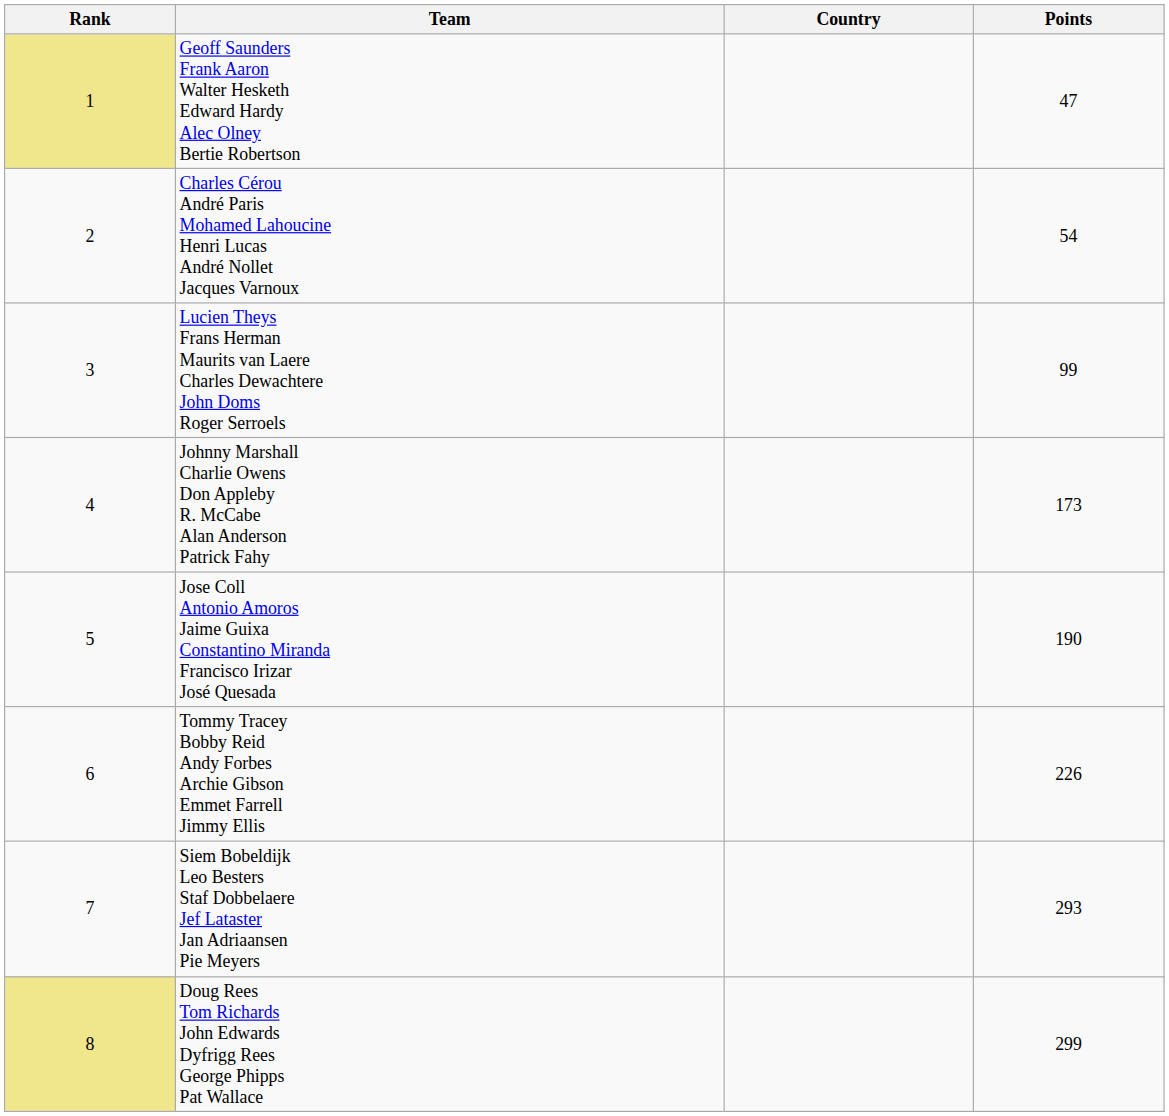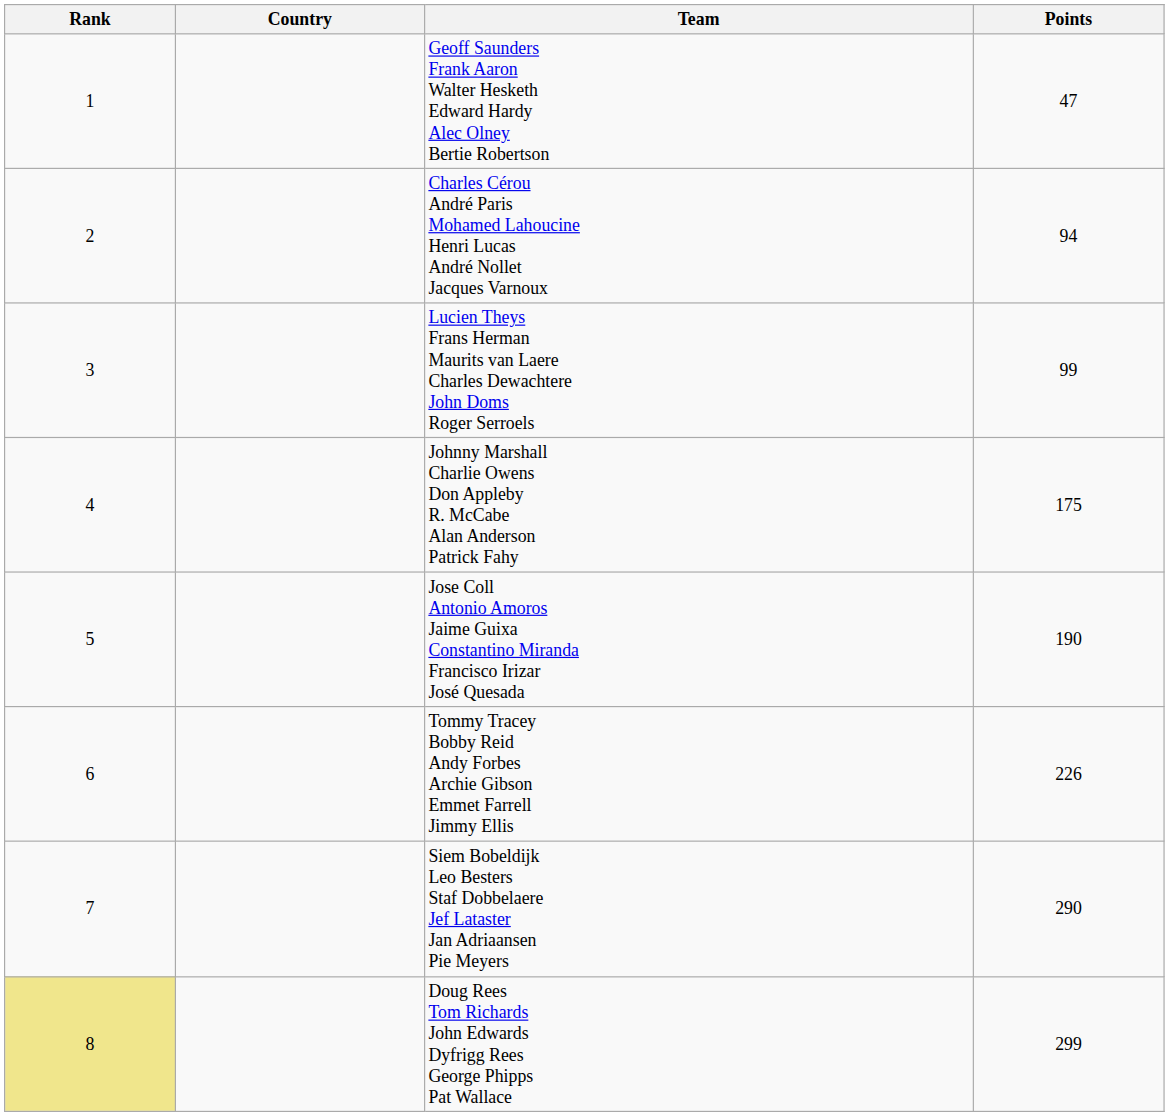columns swapped: (848, 19) <-> (450, 19)
(90, 101) khaki background -> (90, 101) no background
(1068, 235) 54 -> (1068, 235) 94
(1068, 505) 173 -> (1068, 505) 175
(1068, 909) 293 -> (1068, 909) 290
